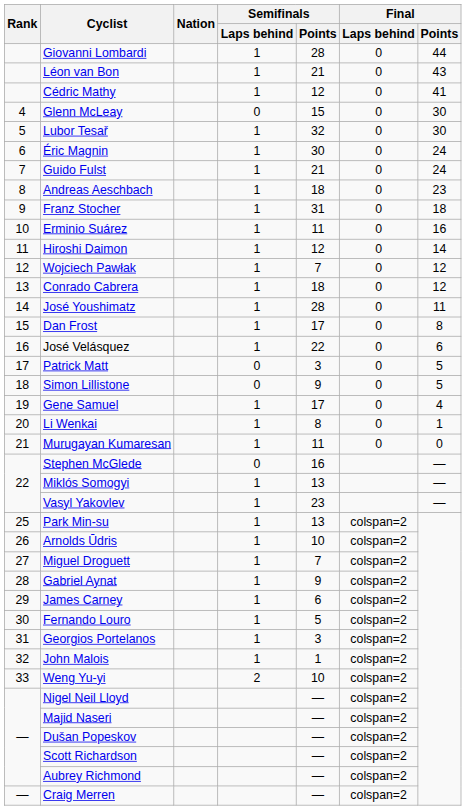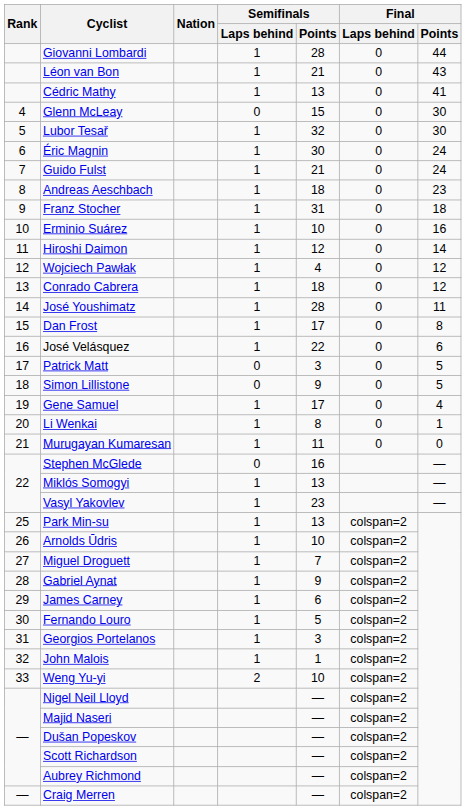(318, 92) 12 -> (318, 92) 13
(318, 229) 11 -> (318, 229) 10
(318, 268) 7 -> (318, 268) 4
